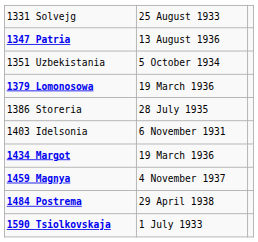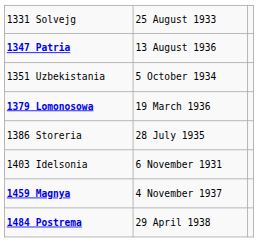- row: (39, 155)
- row: (59, 225)
